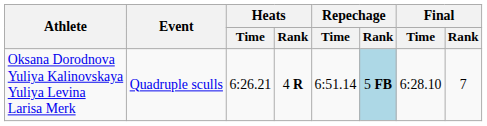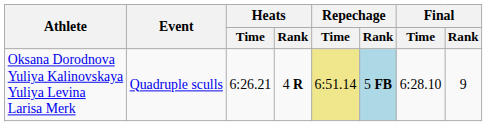(335, 85) no background -> (335, 85) khaki background
(463, 85) 7 -> (463, 85) 9
